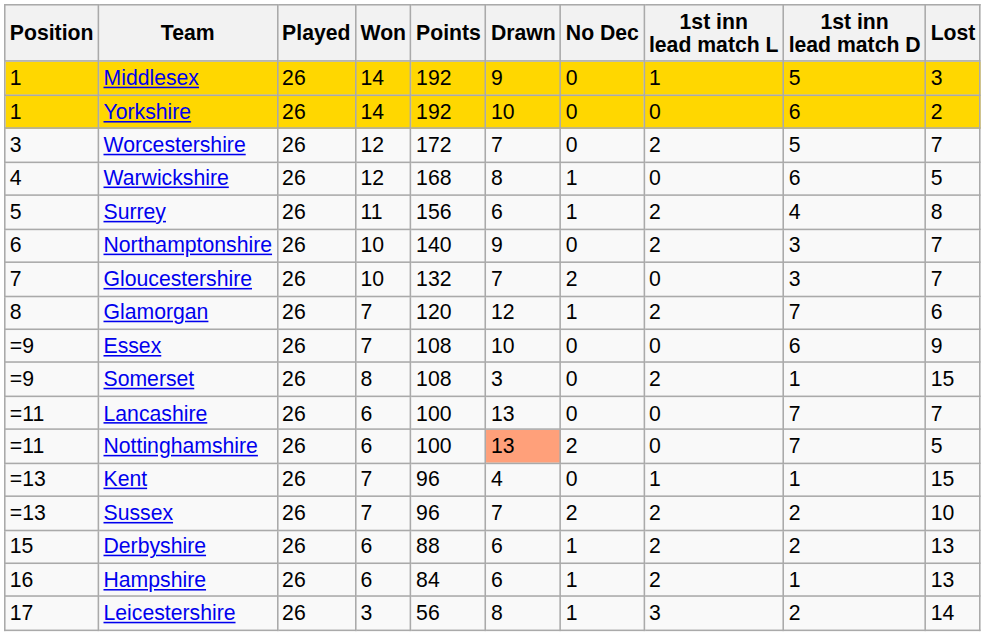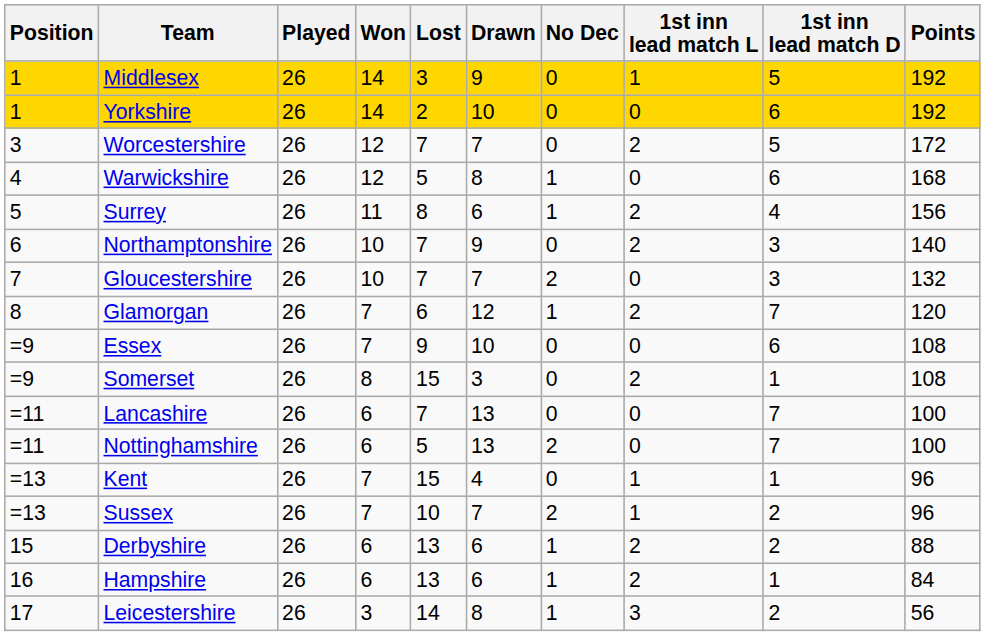columns swapped: (953, 33) <-> (449, 33)
(503, 446) lightsalmon background -> (483, 446) no background
(655, 513) 2 -> (635, 513) 1
